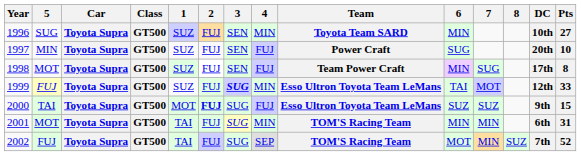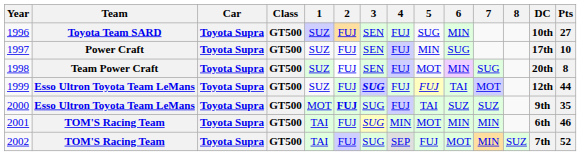columns swapped: (361, 14) <-> (47, 14)
(265, 32) MIN -> (401, 32) FUJ
(543, 50) 20th -> (543, 50) 17th
(543, 68) 17th -> (543, 68) 20th
(265, 87) MIN -> (401, 87) FUJ
(566, 87) 33 -> (566, 87) 44
(566, 105) 15 -> (566, 105) 35
(566, 123) 31 -> (566, 123) 46
